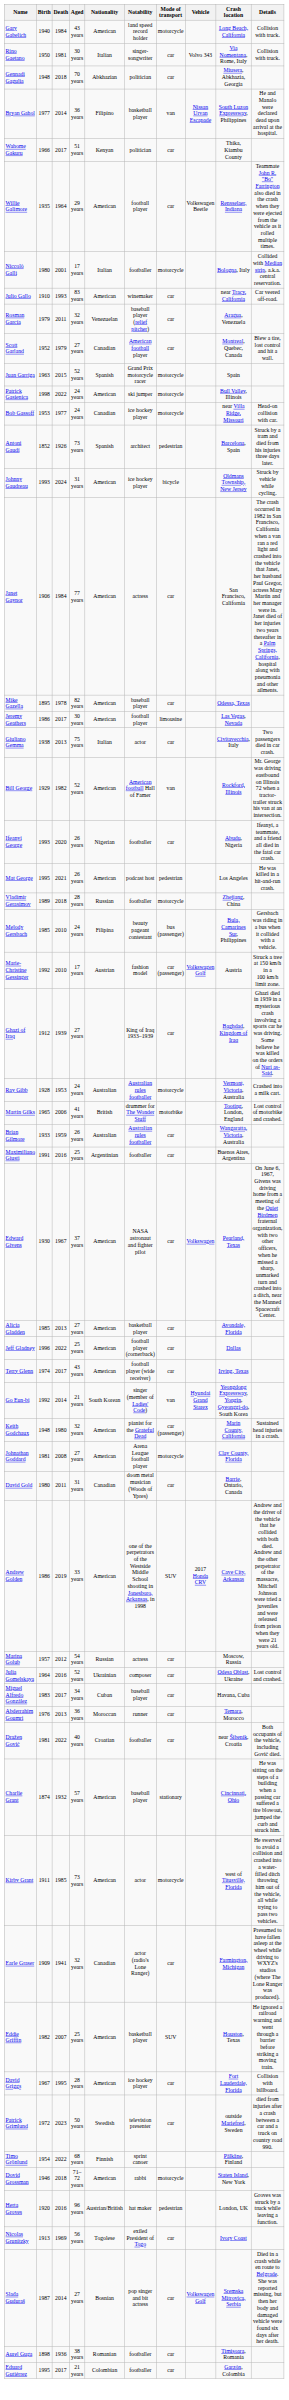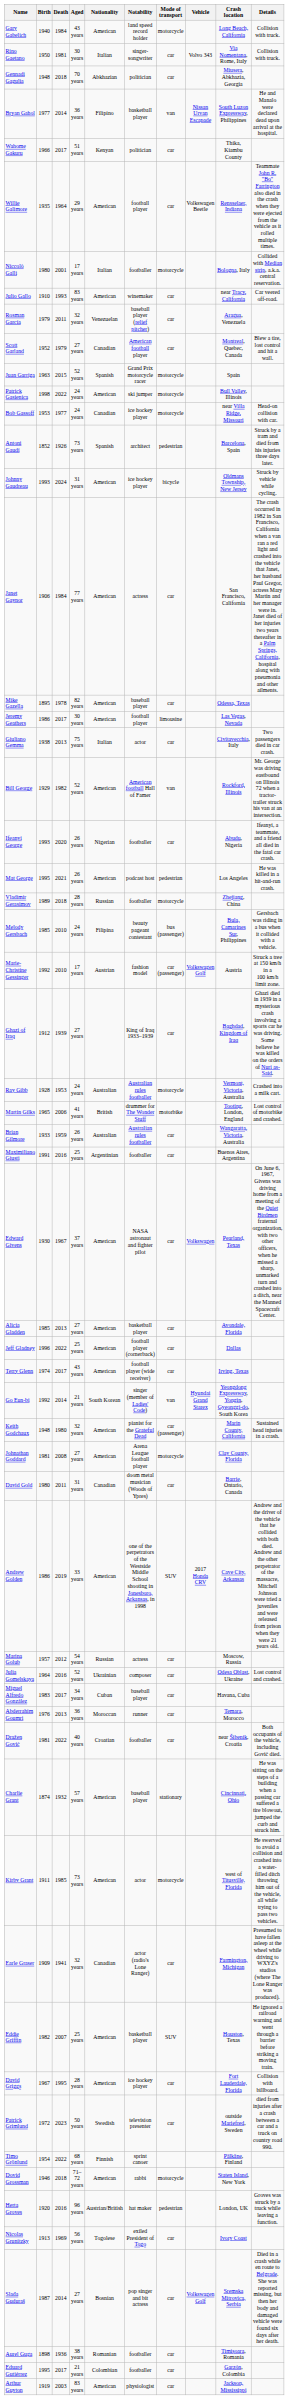+ row: (14, 2386)
